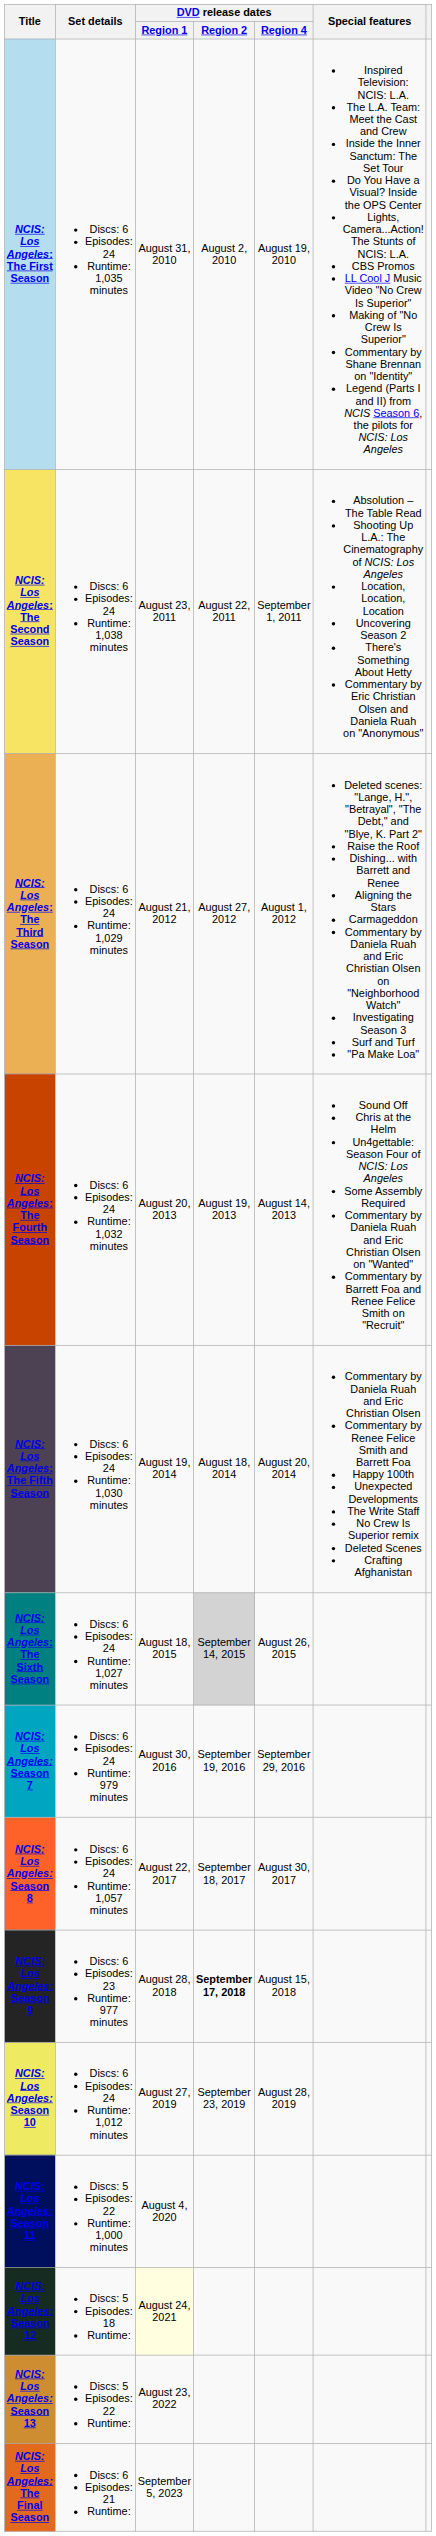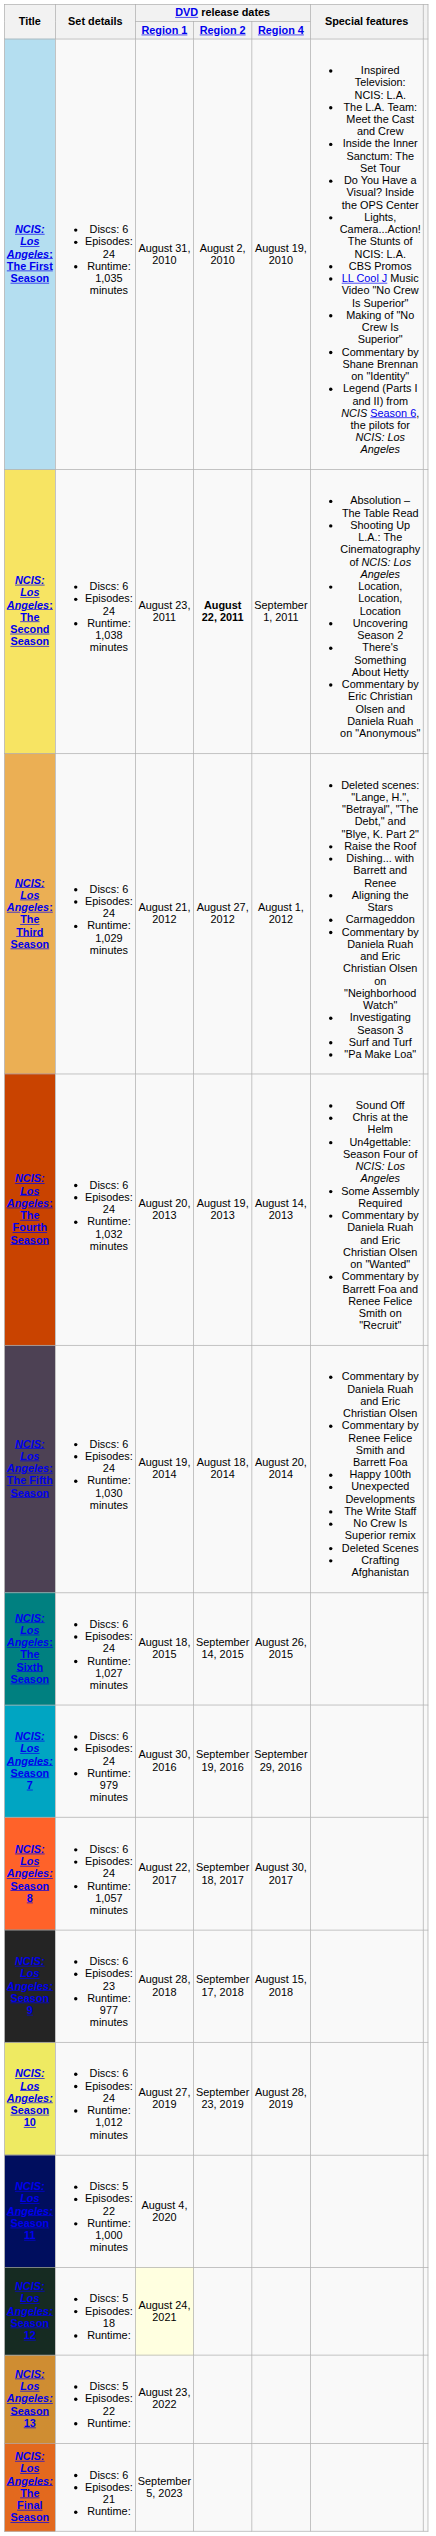(224, 611) normal -> (223, 611) bold
(224, 1648) lightgrey background -> (223, 1648) no background
(224, 1986) bold -> (223, 1986) normal
